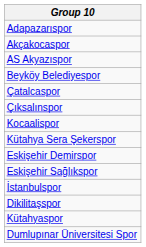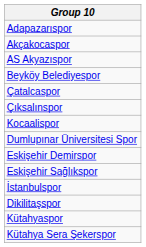(61, 140) Kütahya Sera Şekerspor -> (72, 140) Dumlupınar Üniversitesi Spor
(72, 235) Dumlupınar Üniversitesi Spor -> (61, 235) Kütahya Sera Şekerspor
